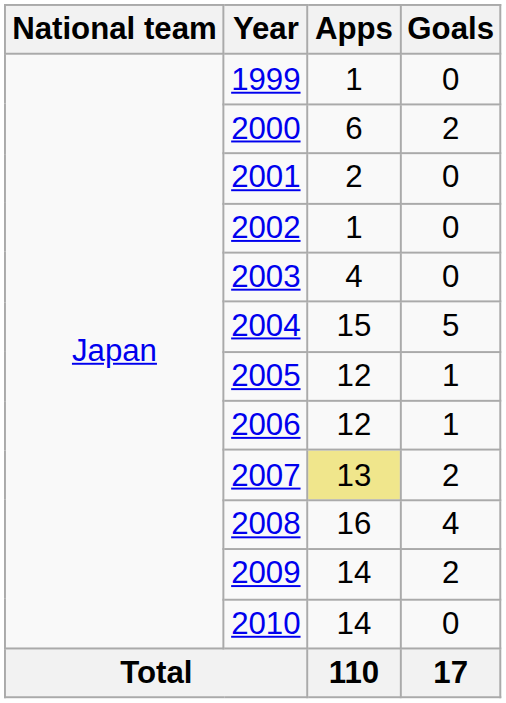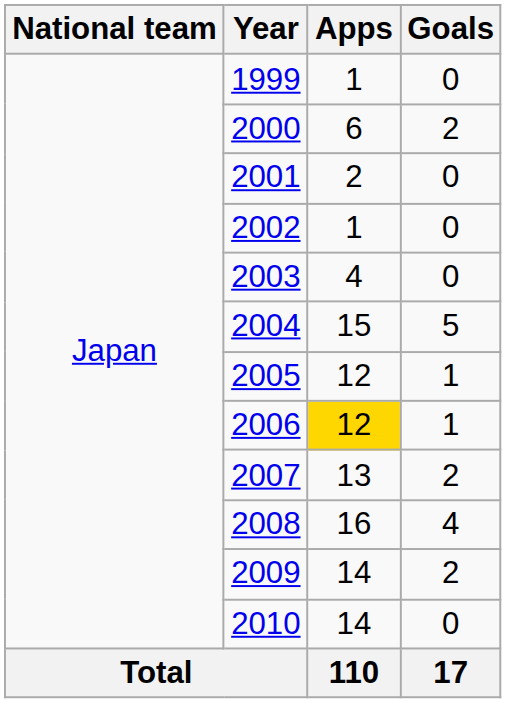(354, 425) no background -> (354, 425) gold background
(354, 474) khaki background -> (354, 474) no background
